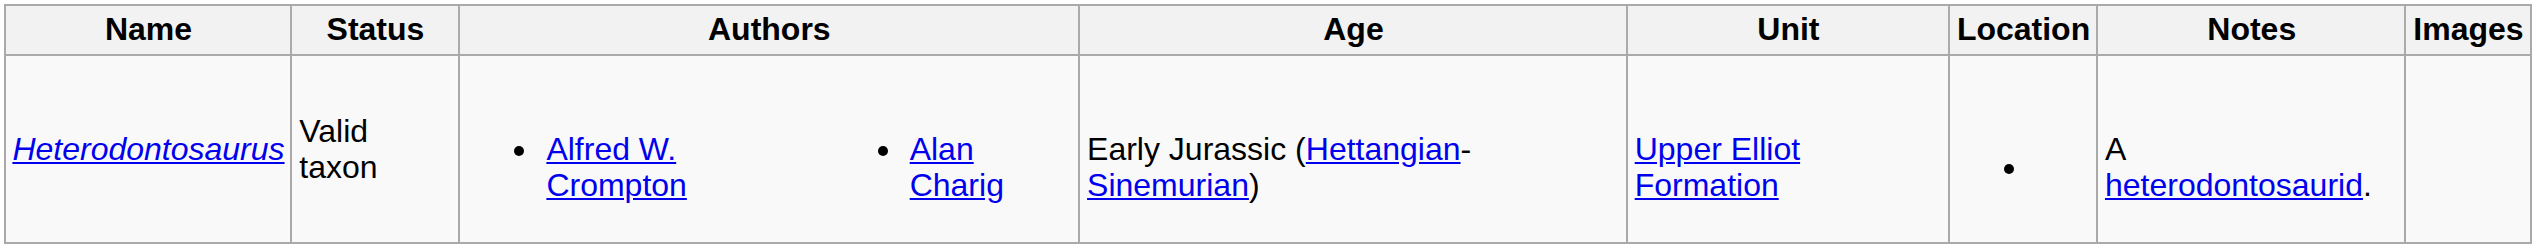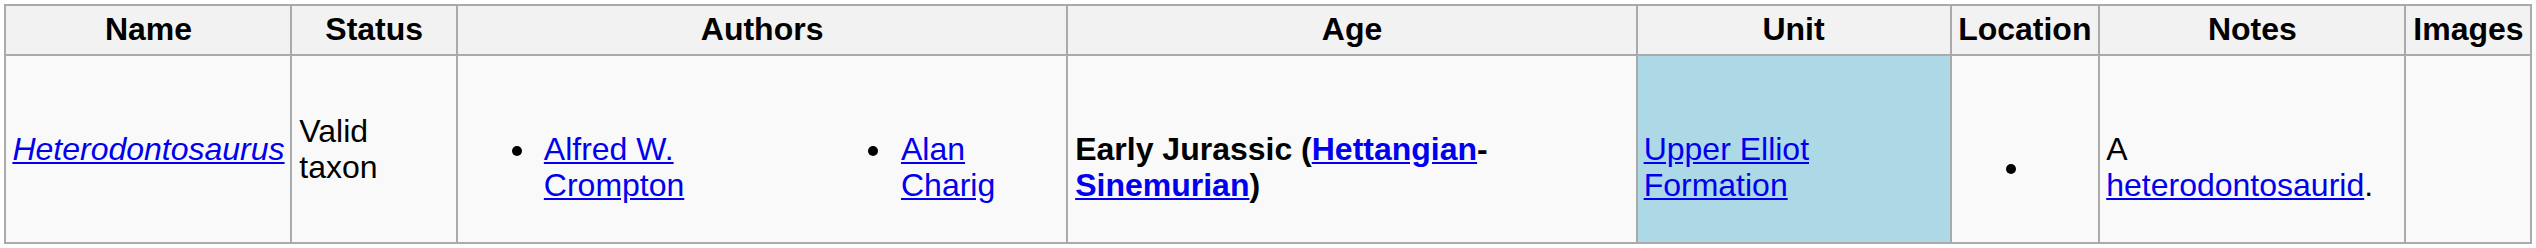(1279, 166) normal -> (1281, 166) bold
(1717, 166) no background -> (1726, 166) lightblue background
